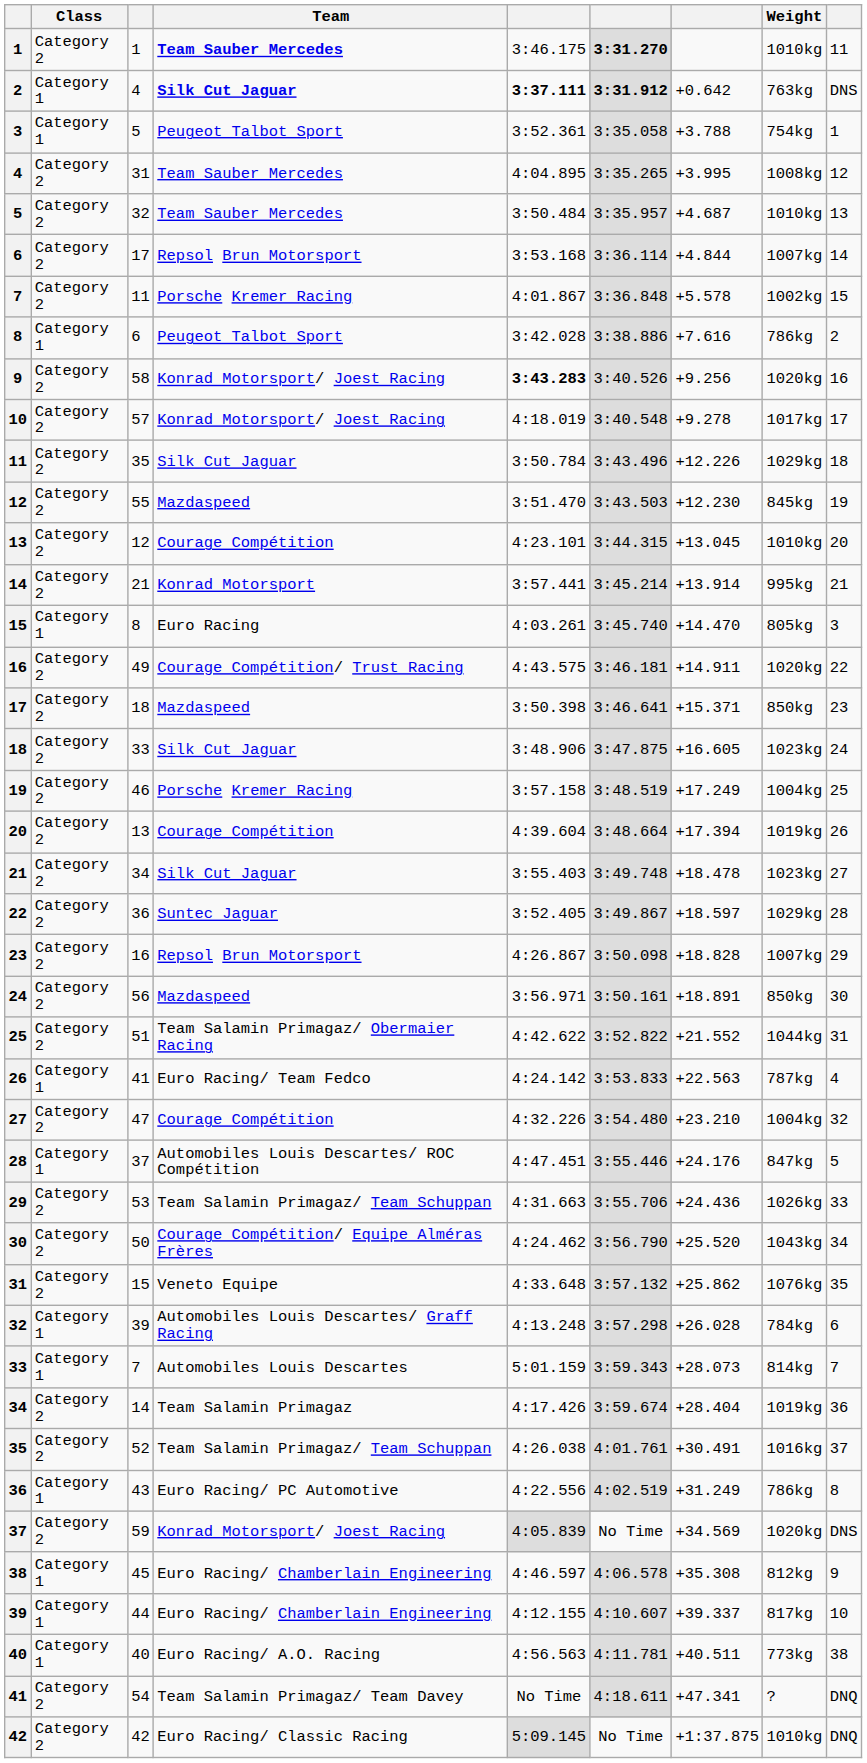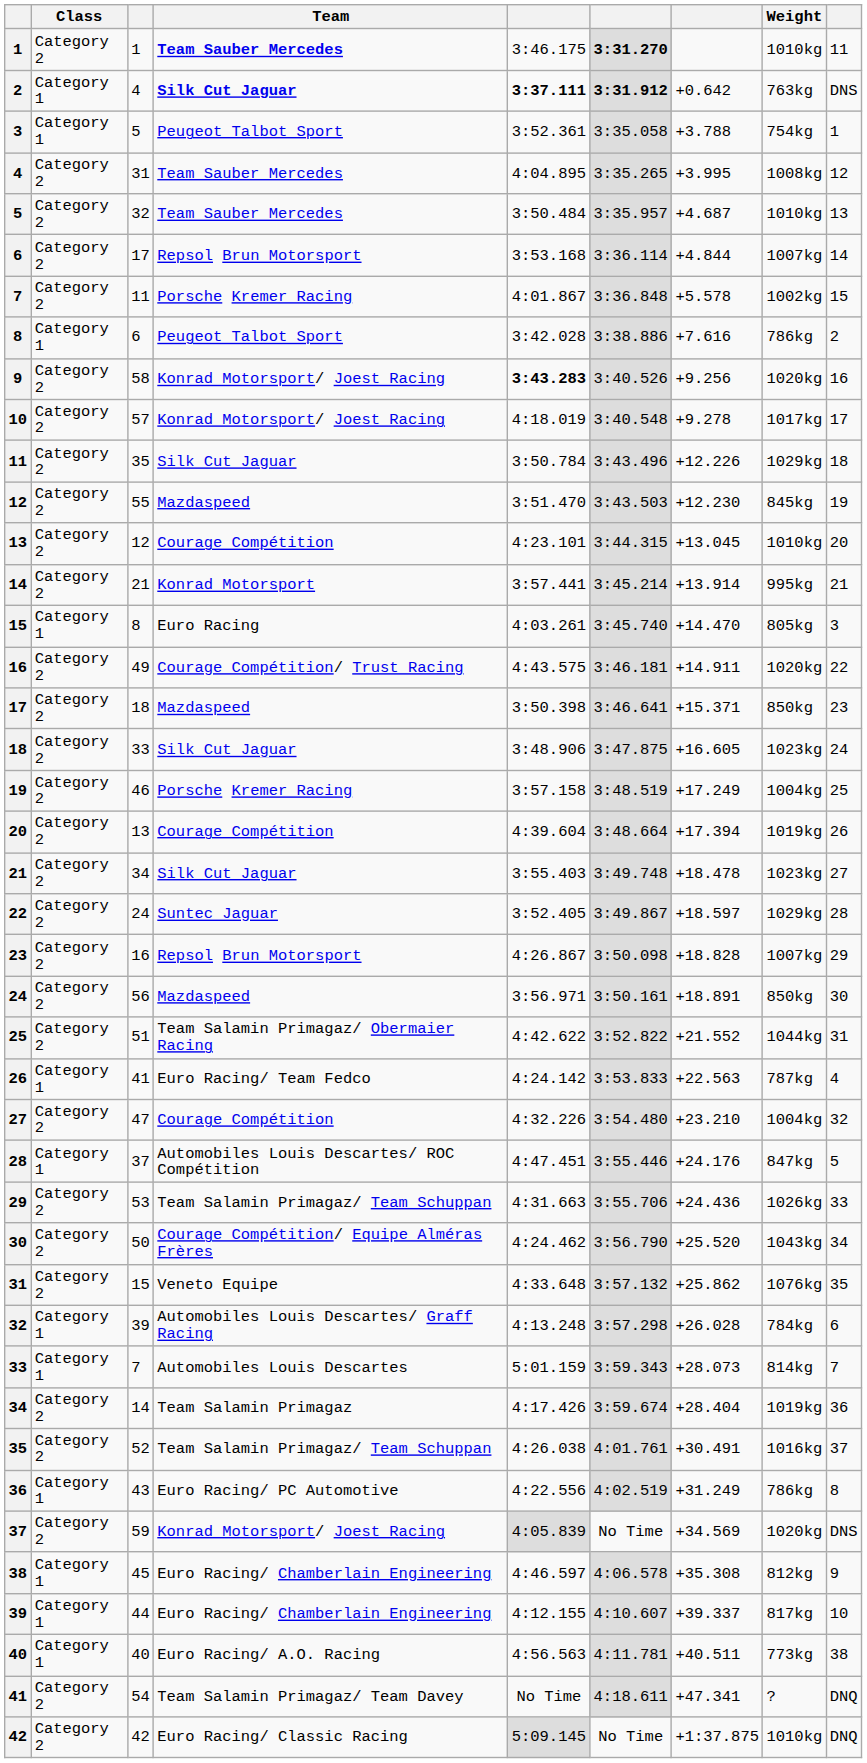(140, 914) 36 -> (140, 914) 24
